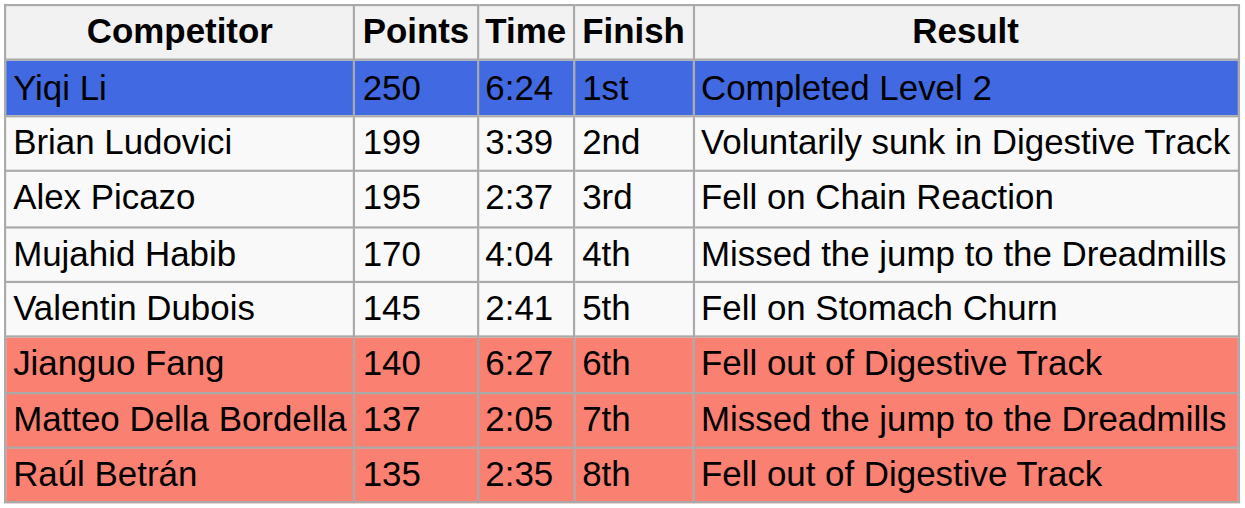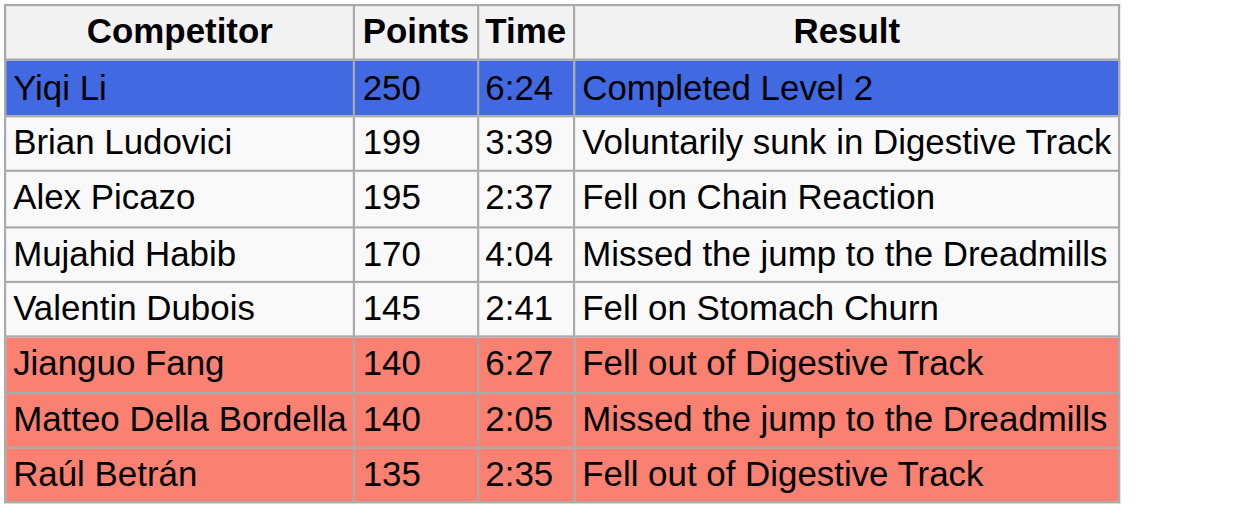- column: (634, 32)
(392, 419) 137 -> (392, 419) 140
